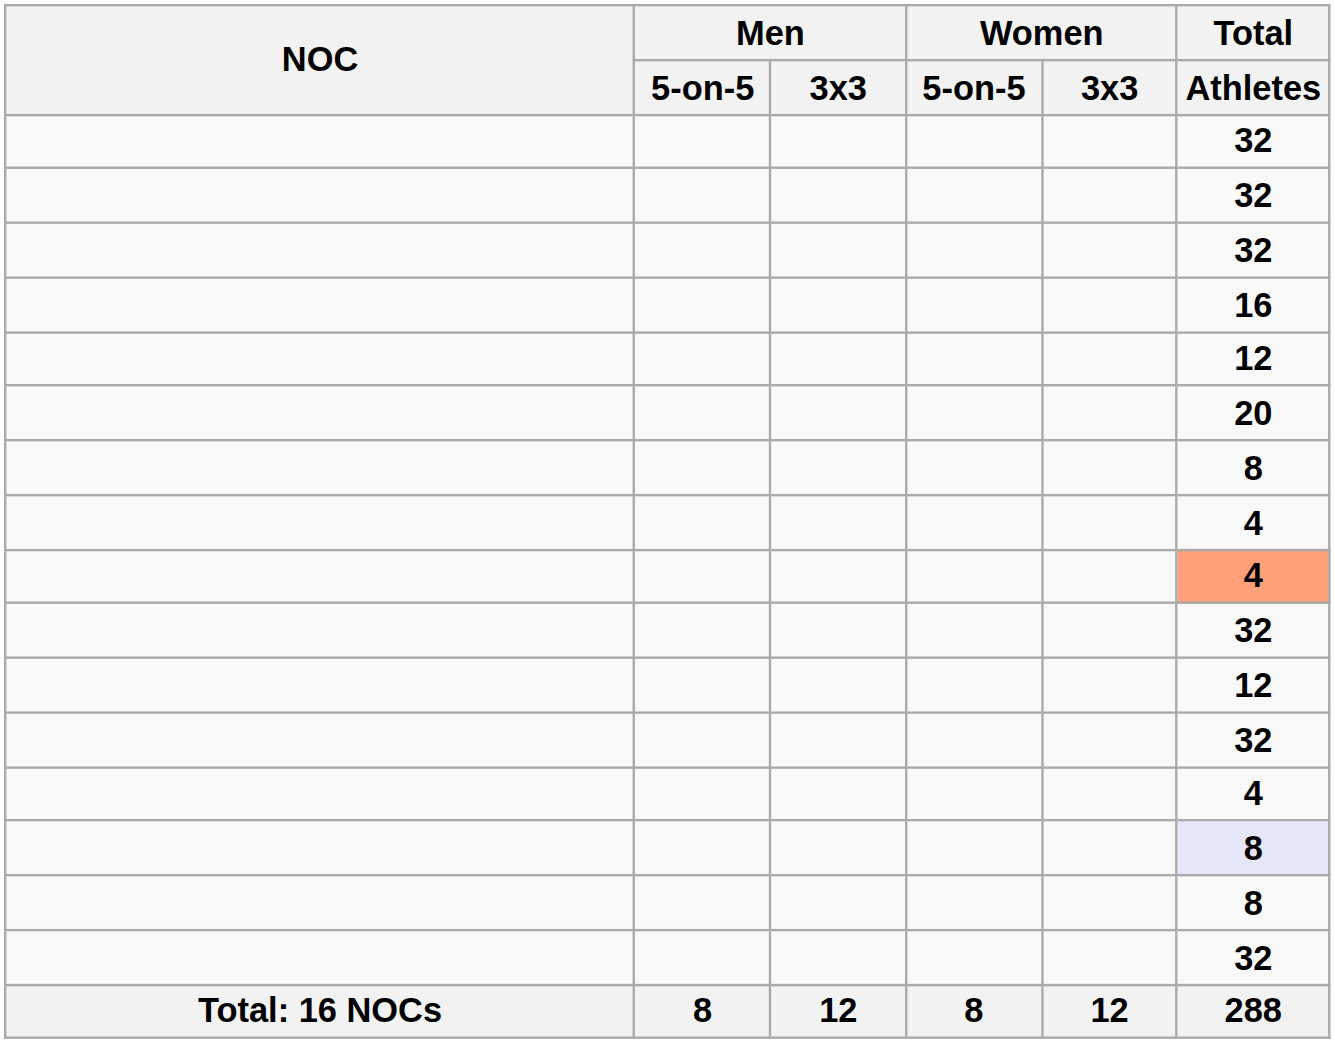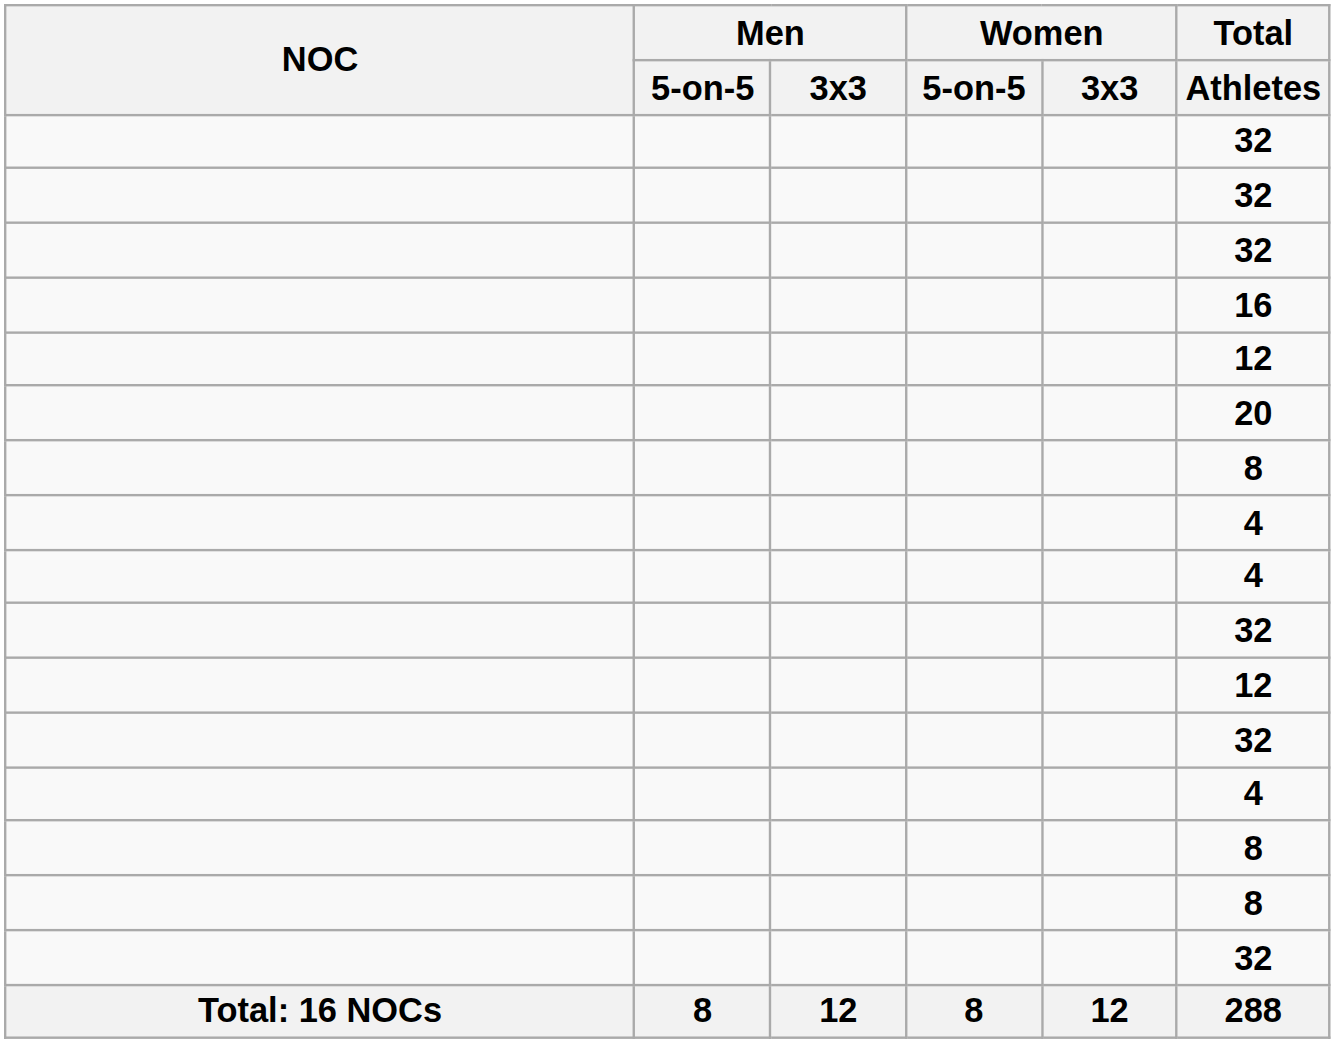(1253, 576) lightsalmon background -> (1253, 576) no background
(1253, 848) lavender background -> (1253, 848) no background
